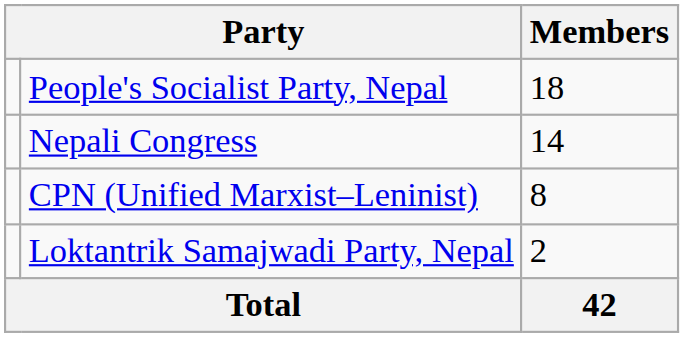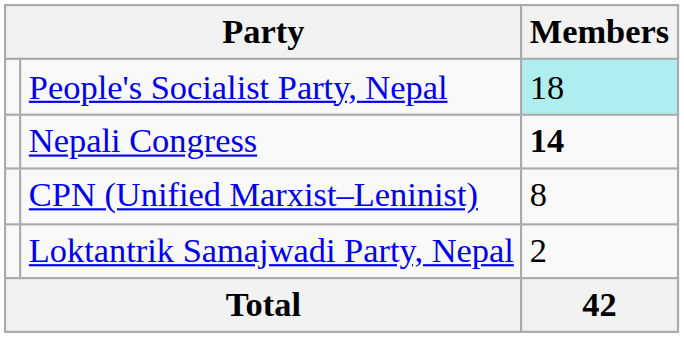(547, 86) no background -> (547, 86) paleturquoise background
(547, 140) normal -> (547, 140) bold
